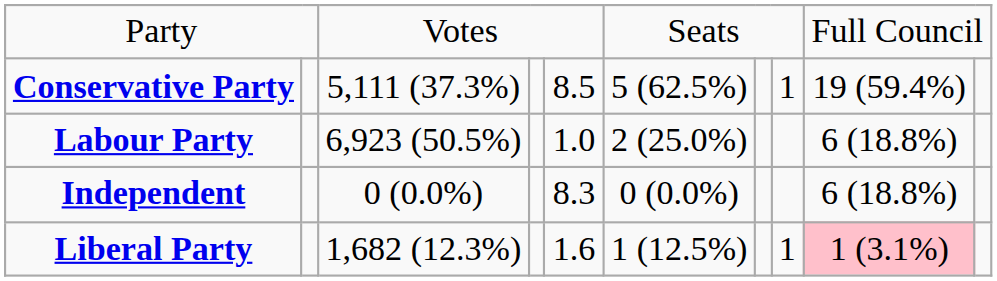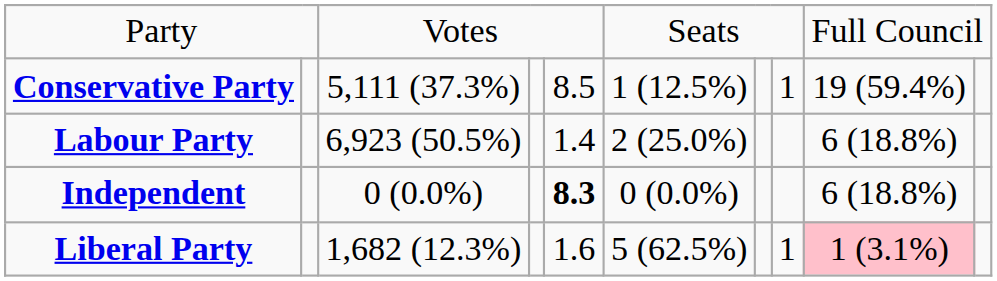(679, 85) 5 (62.5%) -> (679, 85) 1 (12.5%)
(574, 139) 1.0 -> (574, 139) 1.4
(574, 193) normal -> (574, 193) bold
(679, 247) 1 (12.5%) -> (679, 247) 5 (62.5%)
